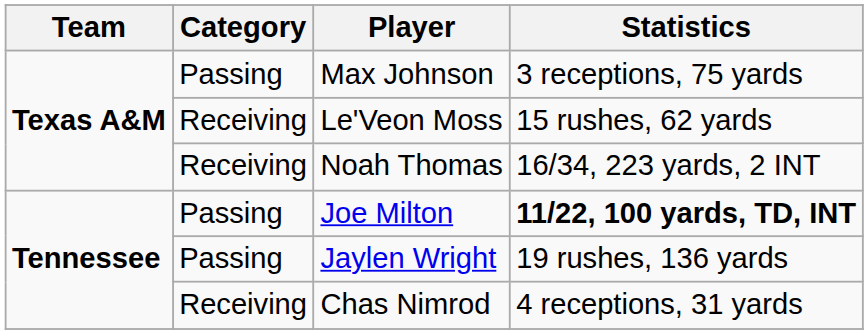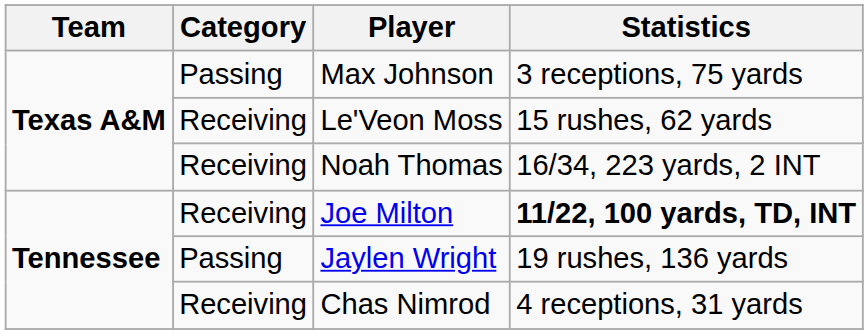(231, 212) Passing -> (243, 212) Receiving
